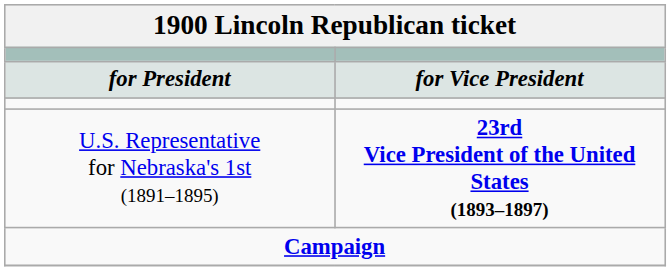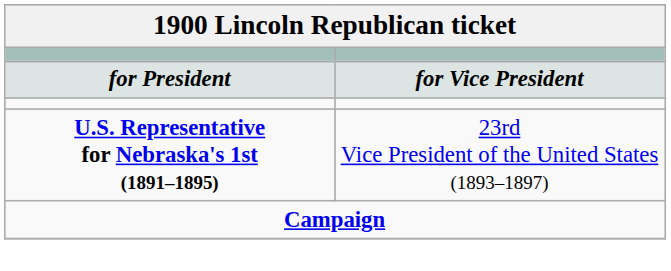(170, 168) normal -> (170, 154) bold
(500, 168) bold -> (500, 154) normal
